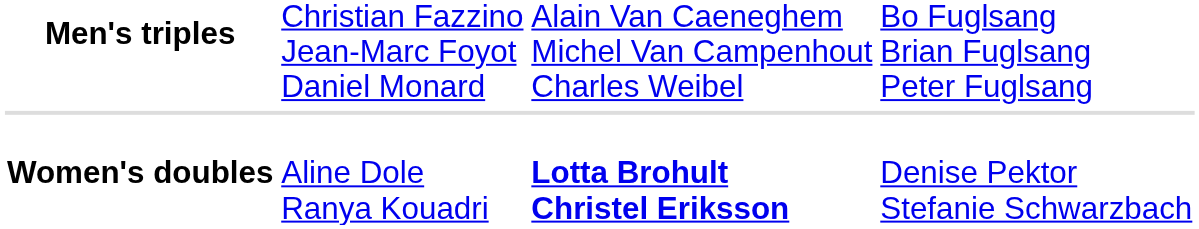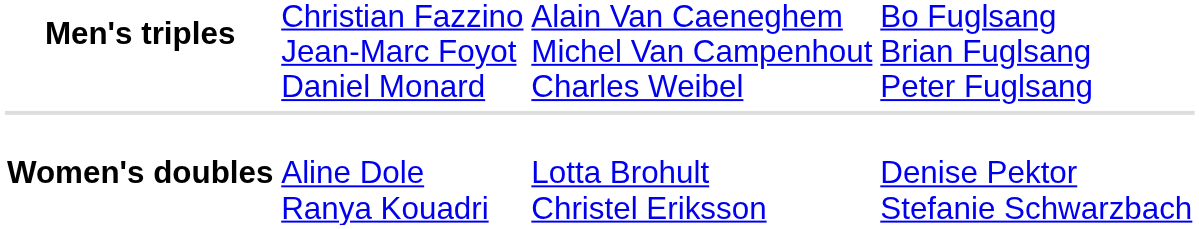(660, 190) bold -> (649, 190) normal
